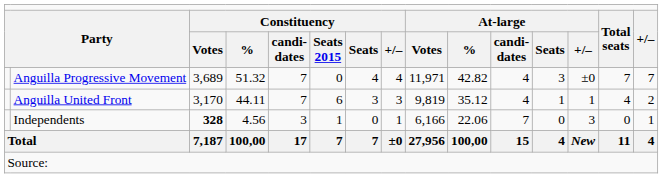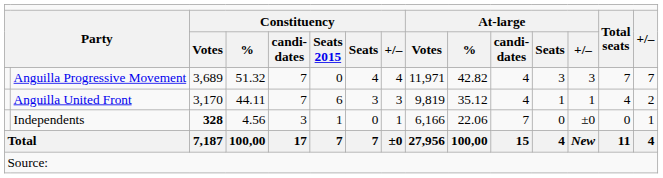(588, 78) ±0 -> (592, 78) 3
(592, 120) 3 -> (588, 120) ±0
